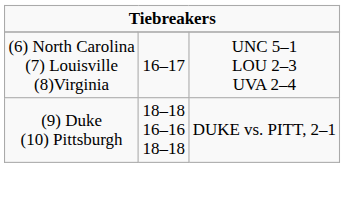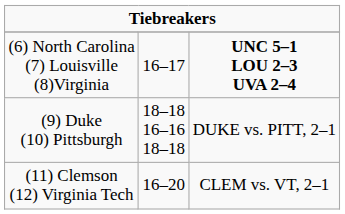(264, 64) normal -> (264, 64) bold
+ row: (72, 185)
